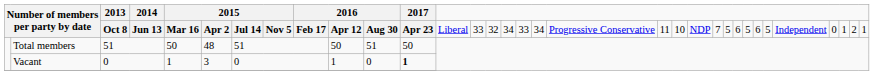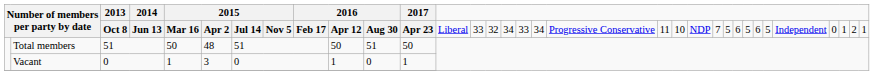(405, 62) bold -> (405, 62) normal
